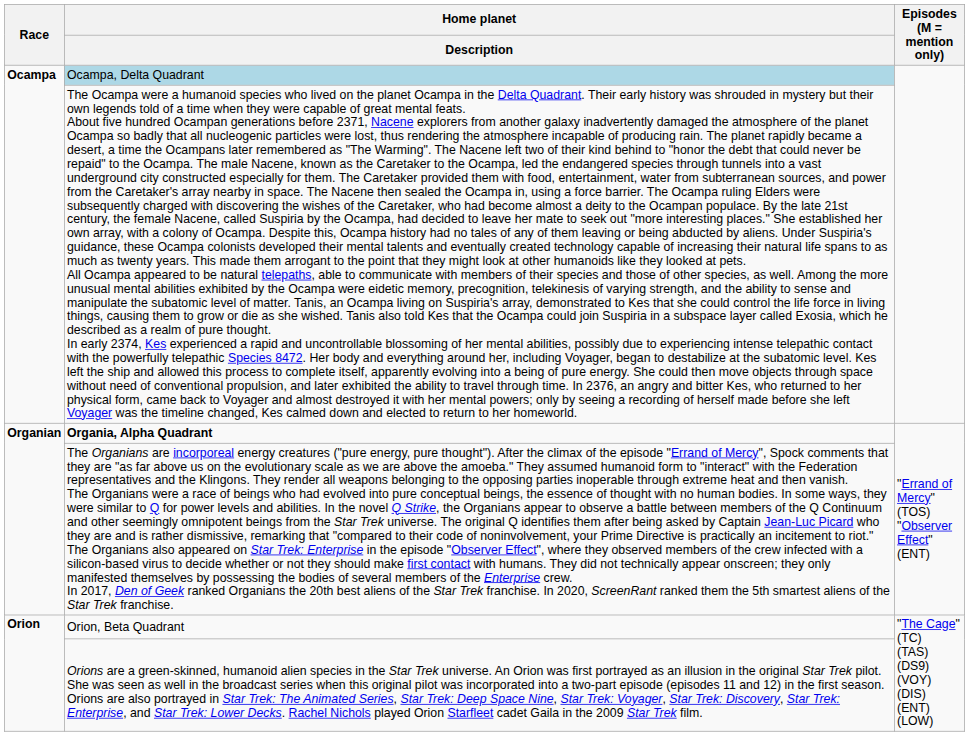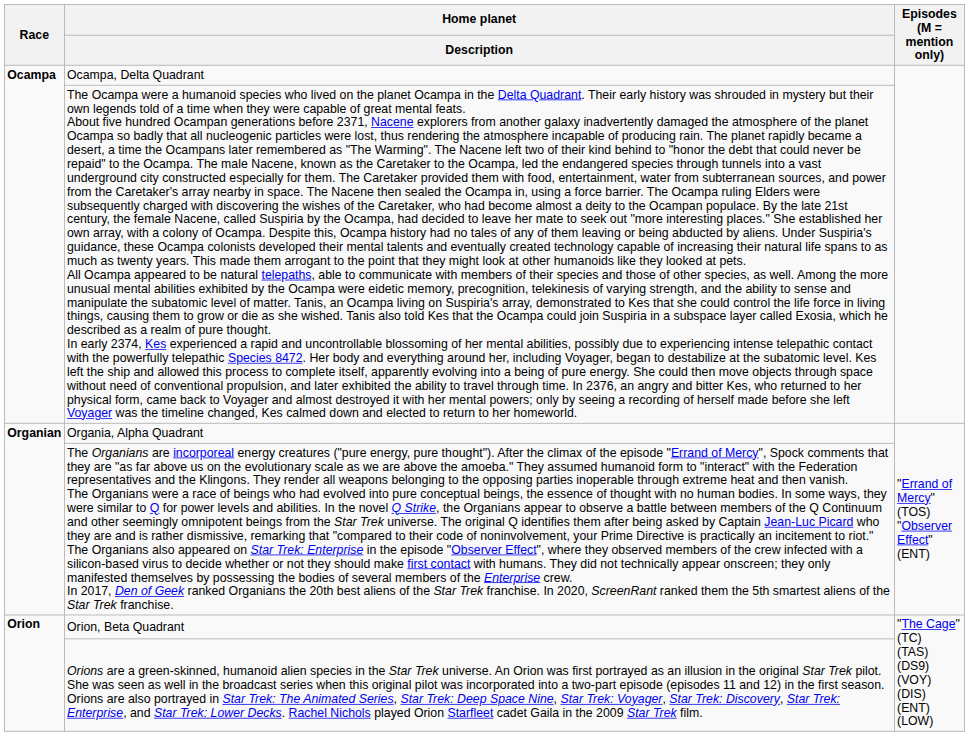(135, 75) lightblue background -> (135, 75) no background
(140, 433) bold -> (135, 433) normal
